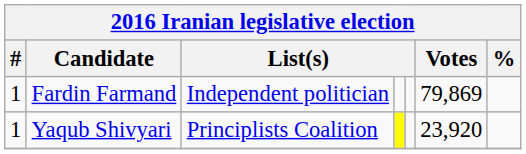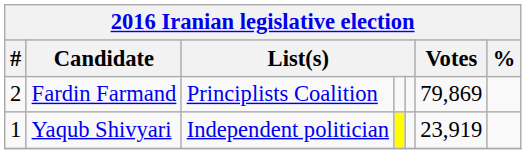(16, 93) 1 -> (16, 93) 2
(288, 93) Independent politician -> (282, 93) Principlists Coalition
(282, 129) Principlists Coalition -> (288, 129) Independent politician
(451, 129) 23,920 -> (451, 129) 23,919
